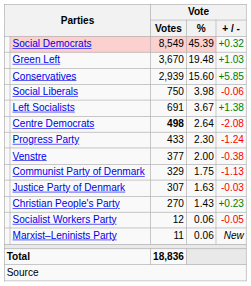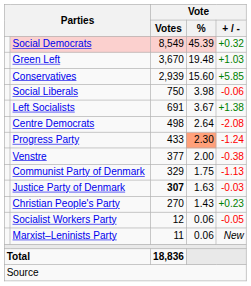(175, 124) bold -> (175, 124) normal
(204, 140) no background -> (204, 140) lightsalmon background
(175, 188) normal -> (175, 188) bold
